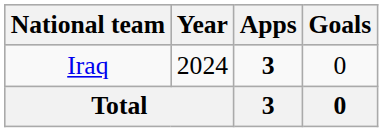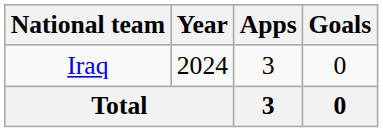(268, 65) bold -> (268, 65) normal
